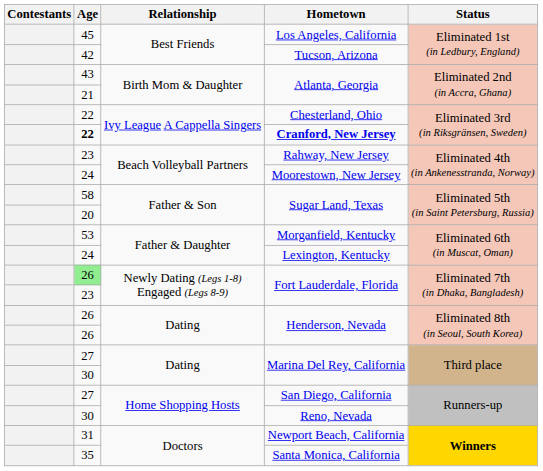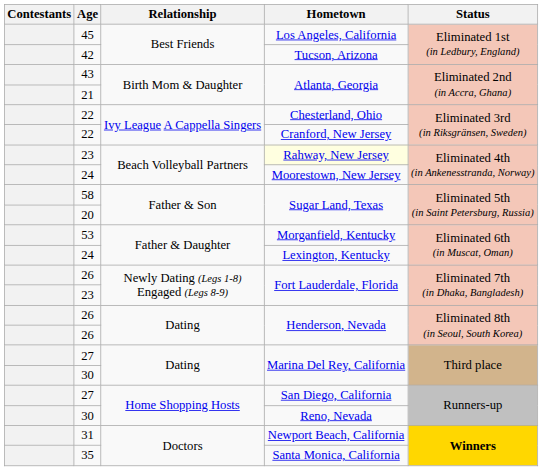(88, 134) bold -> (88, 134) normal
(336, 134) bold -> (336, 134) normal
(336, 154) no background -> (336, 154) lightyellow background
(88, 275) lightgreen background -> (88, 275) no background
